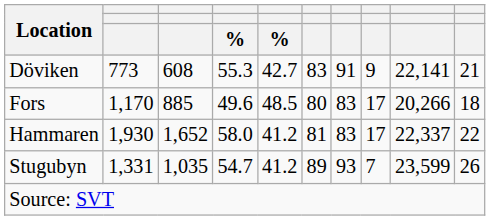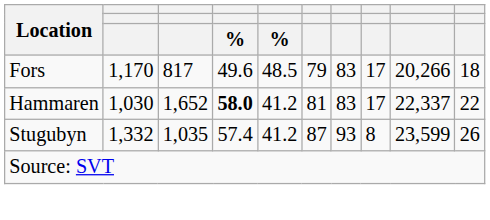- row: (44, 71)
(178, 103) 885 -> (178, 71) 817
(317, 103) 80 -> (317, 71) 79
(131, 134) 1,930 -> (131, 103) 1,030
(235, 134) normal -> (235, 103) bold
(131, 166) 1,331 -> (131, 134) 1,332
(235, 166) 54.7 -> (235, 134) 57.4
(317, 166) 89 -> (317, 134) 87
(371, 166) 7 -> (371, 134) 8
